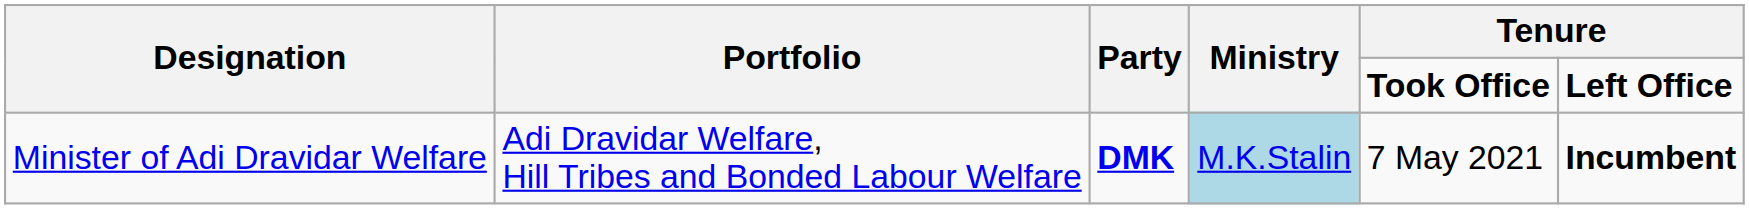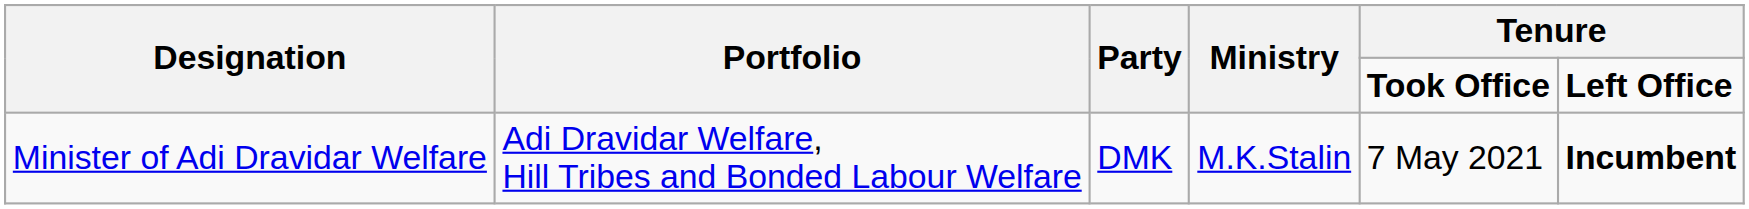(1136, 157) bold -> (1135, 157) normal
(1274, 157) lightblue background -> (1274, 157) no background
